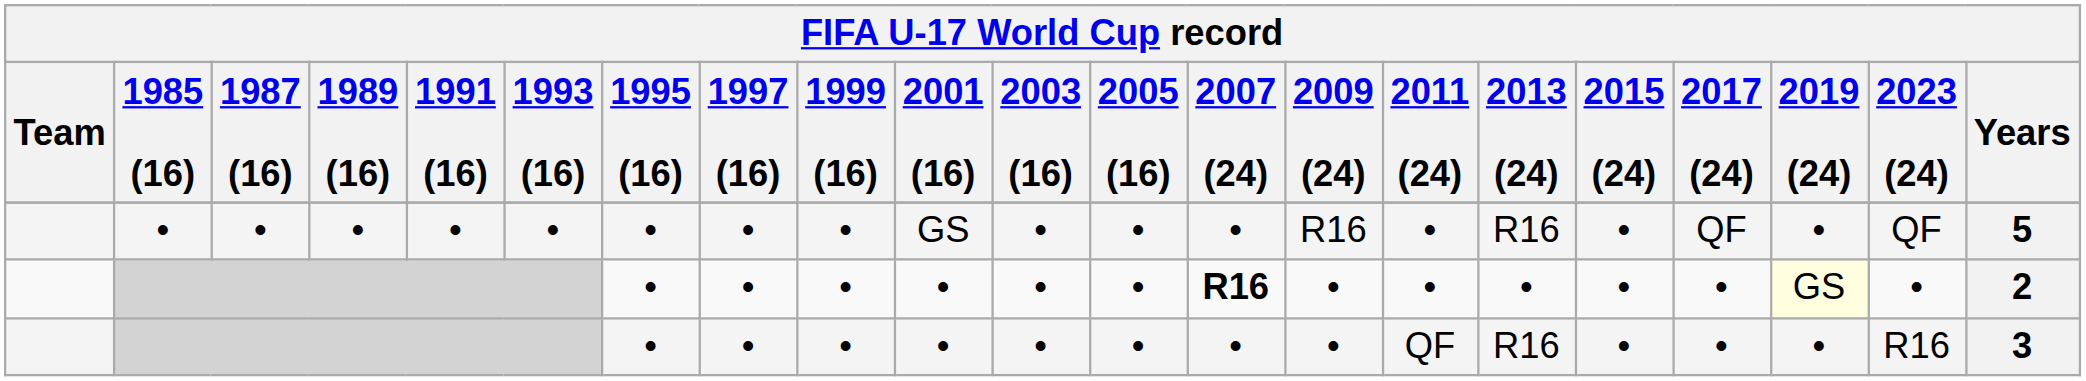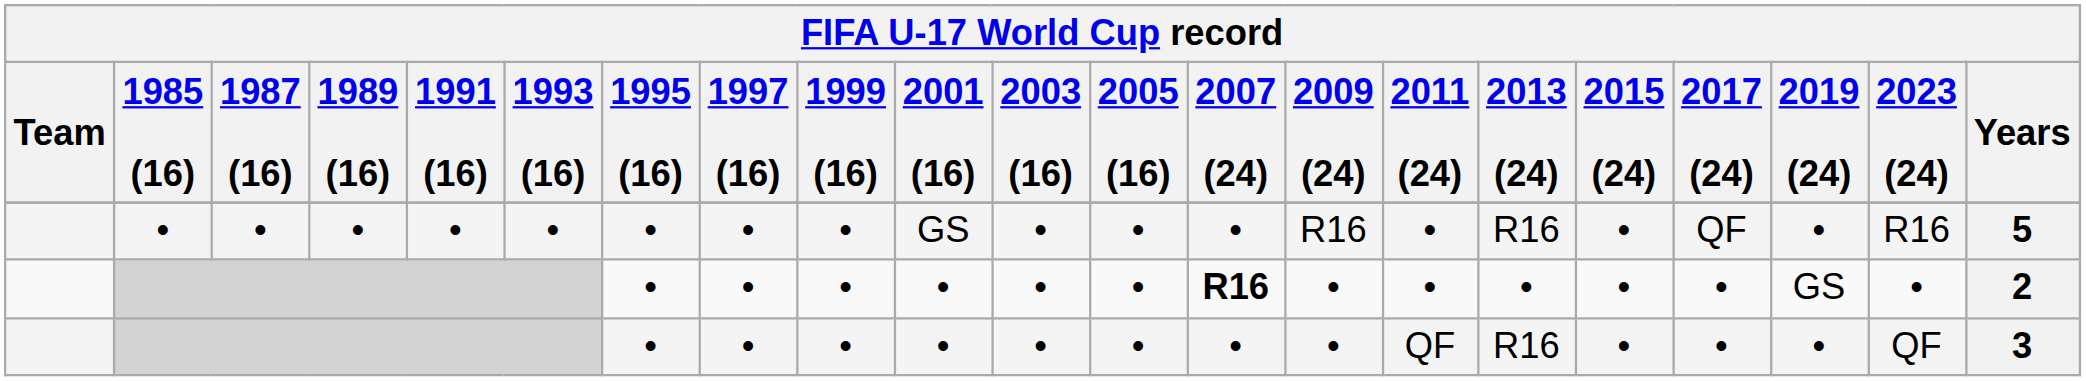(1917, 230) QF -> (1917, 230) R16
(1819, 287) lightyellow background -> (1819, 287) no background
(1917, 345) R16 -> (1917, 345) QF
